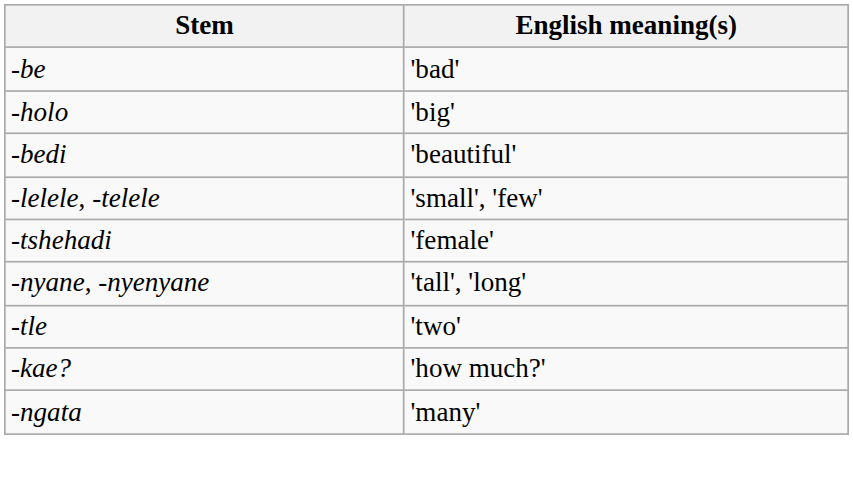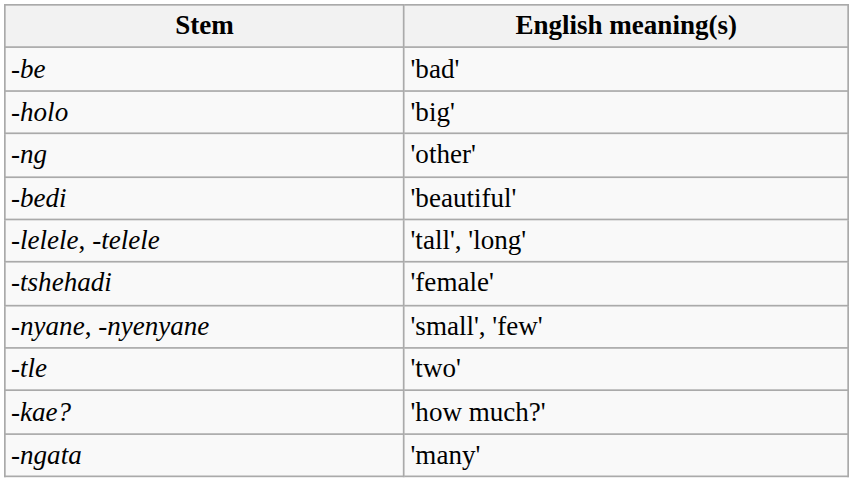+ row: (29, 154)
(477, 197) 'small', 'few' -> (468, 240) 'tall', 'long'
(468, 283) 'tall', 'long' -> (477, 326) 'small', 'few'
